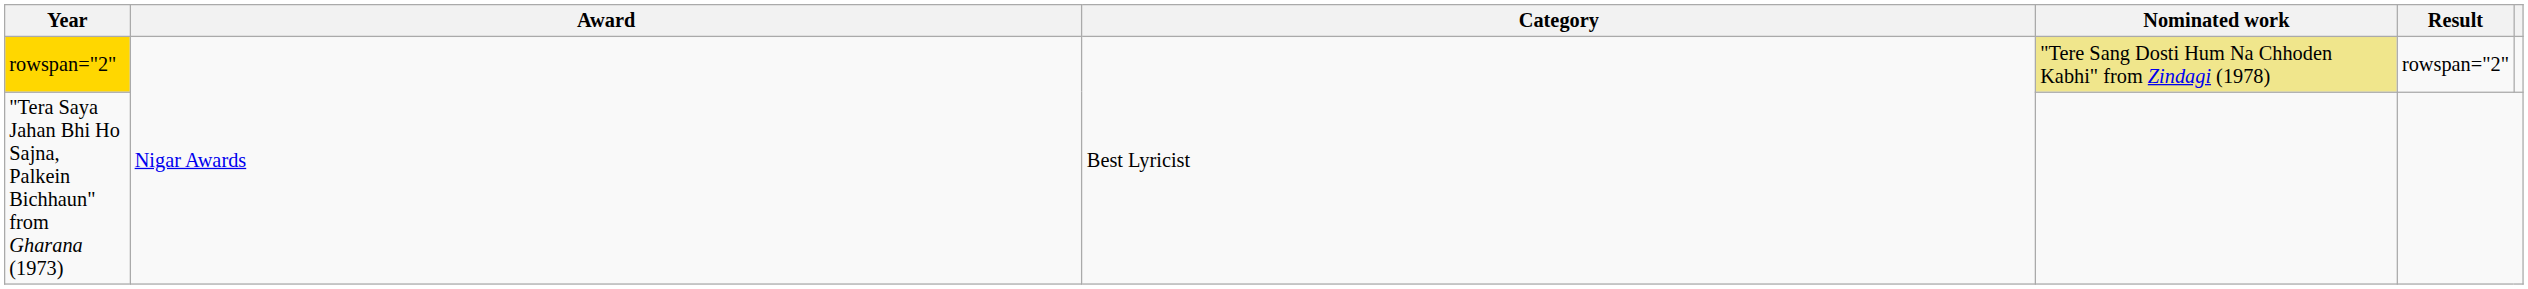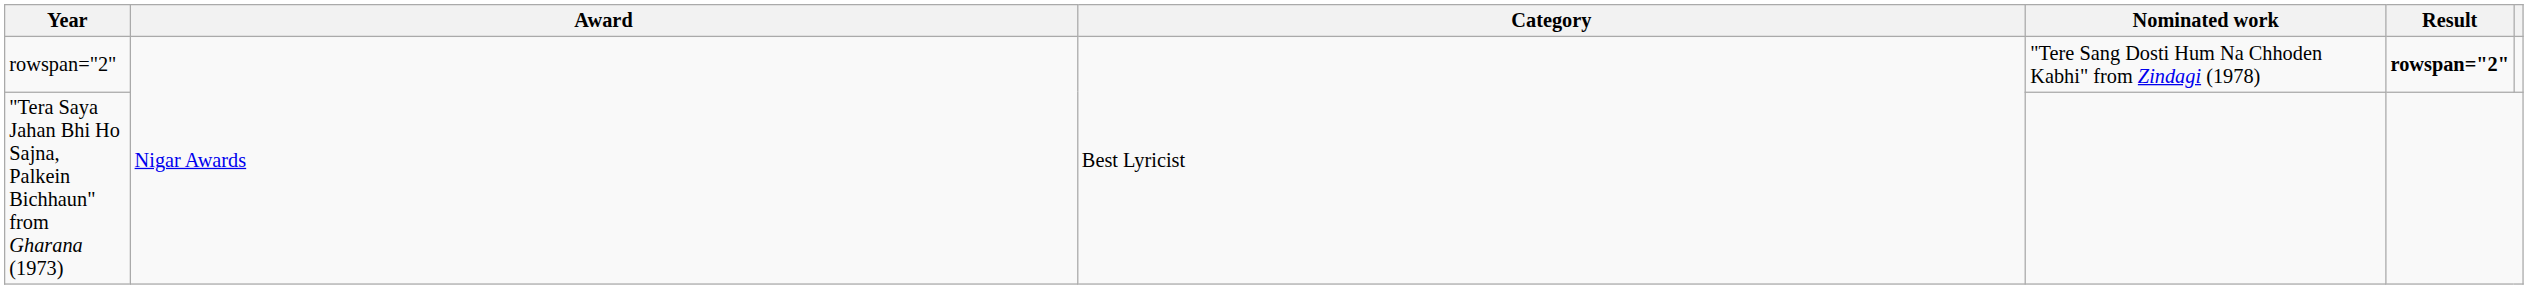(63, 64) gold background -> (63, 64) no background
(2186, 64) khaki background -> (2176, 64) no background
(2455, 64) normal -> (2450, 64) bold
